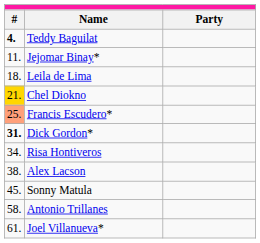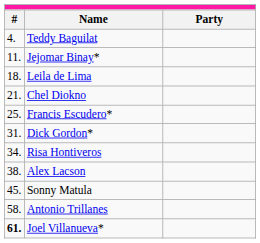(11, 38) bold -> (11, 38) normal
(14, 95) gold background -> (14, 95) no background
(14, 114) lightsalmon background -> (14, 114) no background
(14, 133) bold -> (14, 133) normal
(14, 228) normal -> (14, 228) bold
